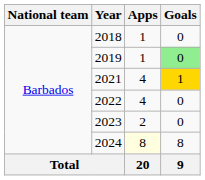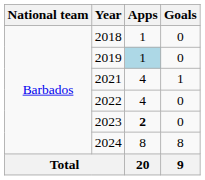(143, 57) no background -> (143, 57) lightblue background
(180, 57) lightgreen background -> (180, 57) no background
(180, 79) gold background -> (180, 79) no background
(143, 121) normal -> (143, 121) bold
(143, 143) lightyellow background -> (143, 143) no background
